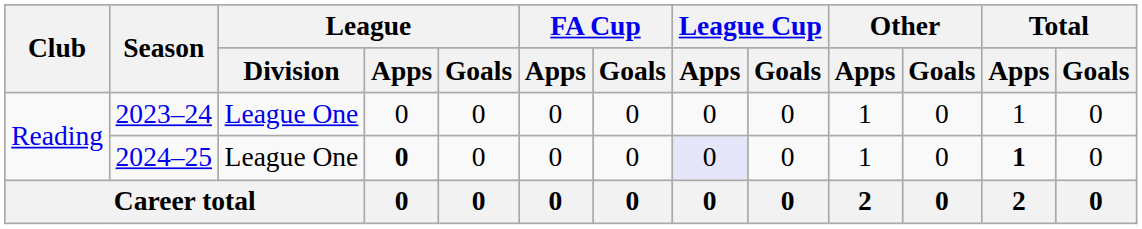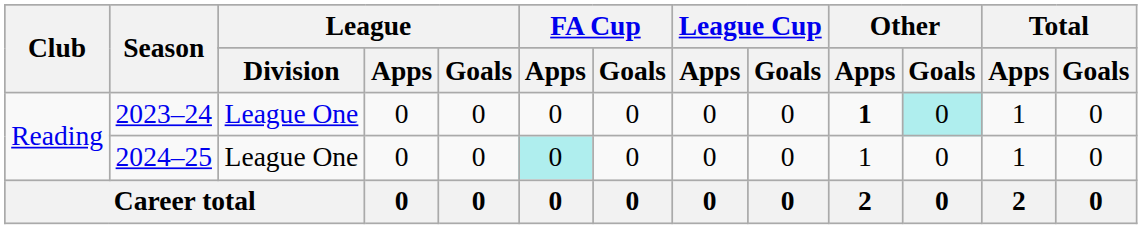(865, 113) normal -> (865, 113) bold
(942, 113) no background -> (942, 113) paleturquoise background
(402, 157) bold -> (402, 157) normal
(555, 157) no background -> (555, 157) paleturquoise background
(710, 157) lavender background -> (710, 157) no background
(1019, 157) bold -> (1019, 157) normal
